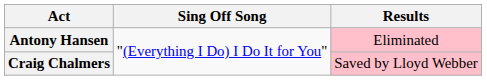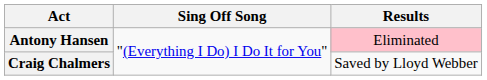(406, 63) pink background -> (406, 63) no background
